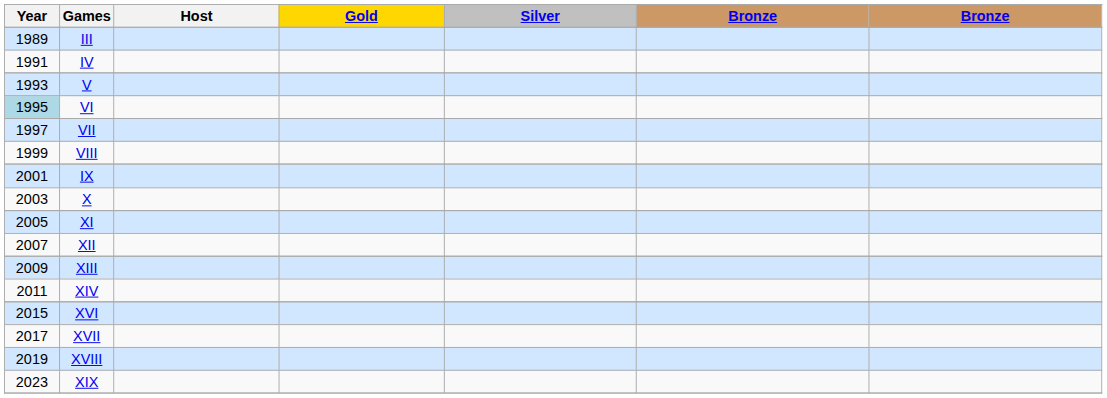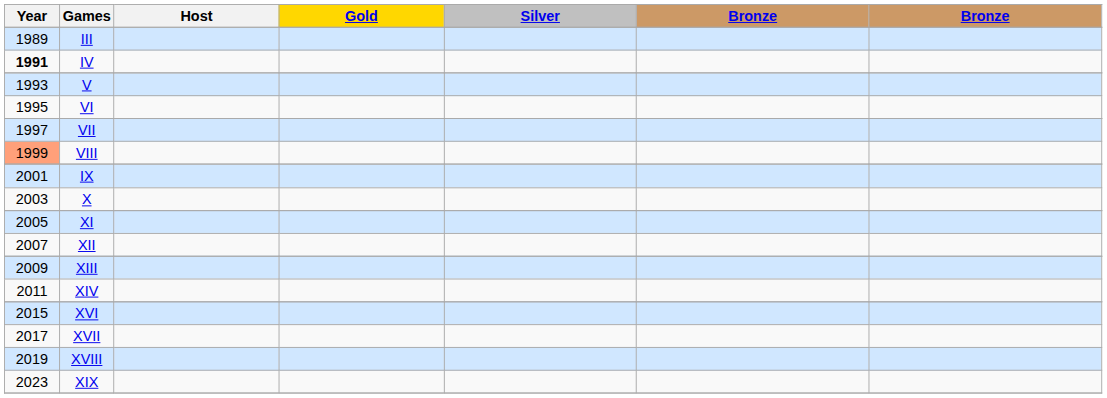(32, 62) normal -> (32, 62) bold
(32, 108) lightblue background -> (32, 108) no background
(32, 153) no background -> (32, 153) lightsalmon background
